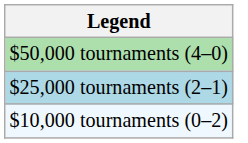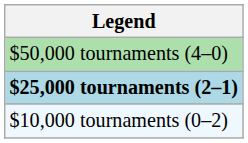(119, 87) normal -> (124, 87) bold
